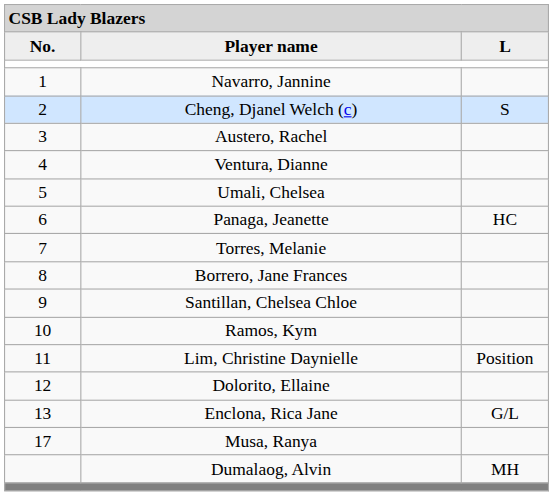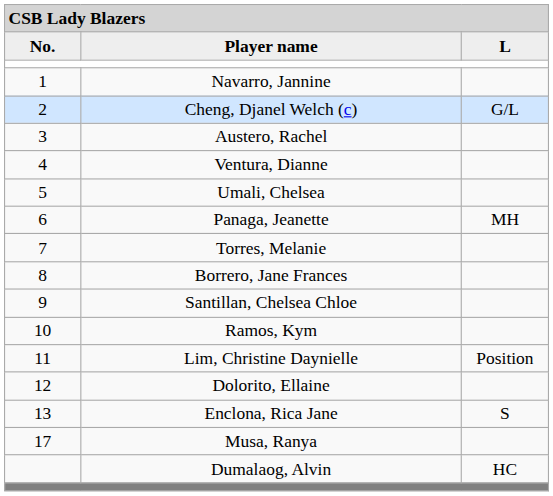(505, 109) S -> (505, 109) G/L
(505, 219) HC -> (505, 219) MH
(505, 413) G/L -> (505, 413) S
(505, 468) MH -> (505, 468) HC
